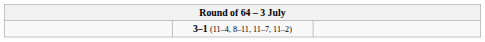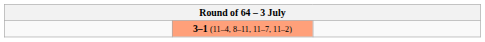(242, 29) no background -> (242, 29) lightsalmon background
